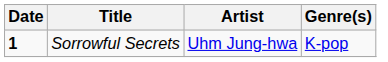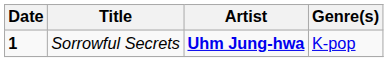(242, 43) normal -> (246, 43) bold
